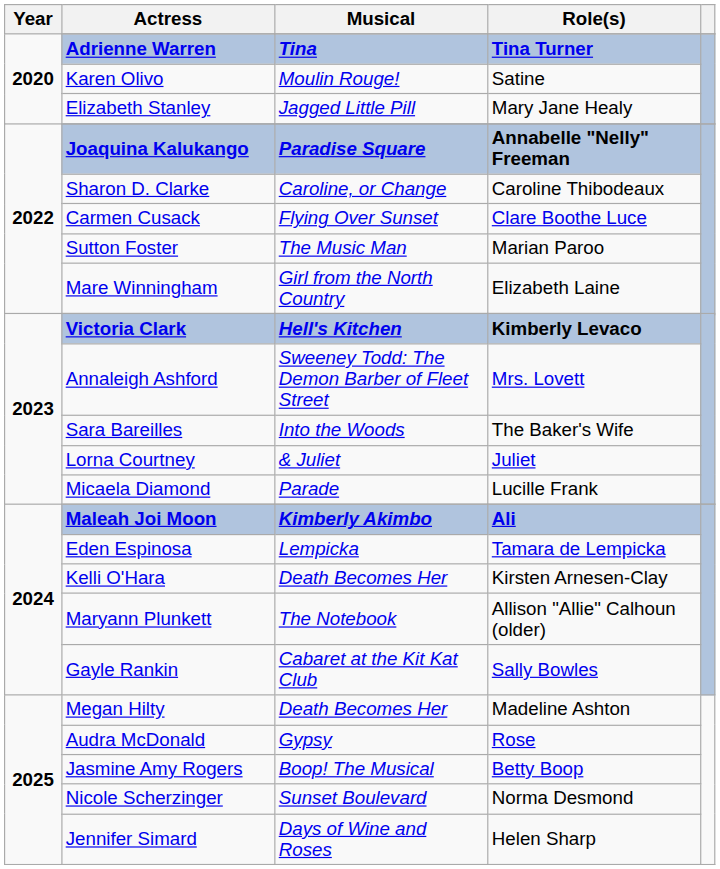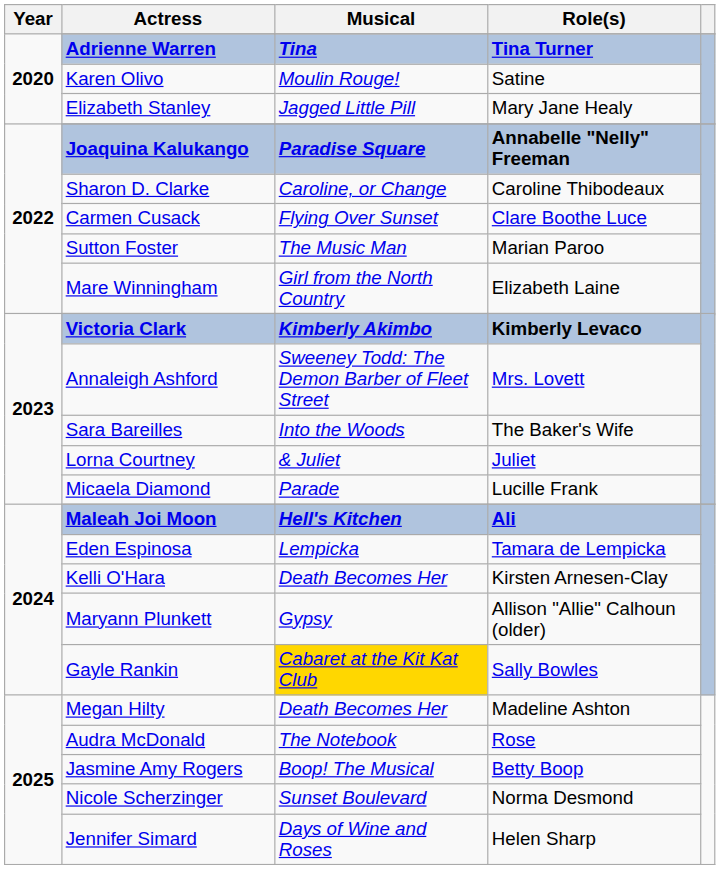(340, 328) Hell's Kitchen -> (355, 328) Kimberly Akimbo
(355, 519) Kimberly Akimbo -> (340, 519) Hell's Kitchen
(338, 618) The Notebook -> (305, 618) Gypsy
(368, 669) no background -> (368, 669) gold background
(305, 739) Gypsy -> (338, 739) The Notebook
